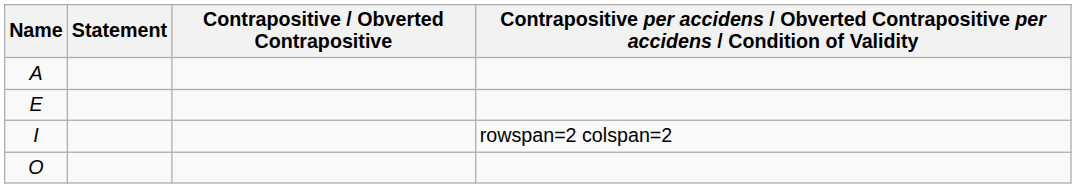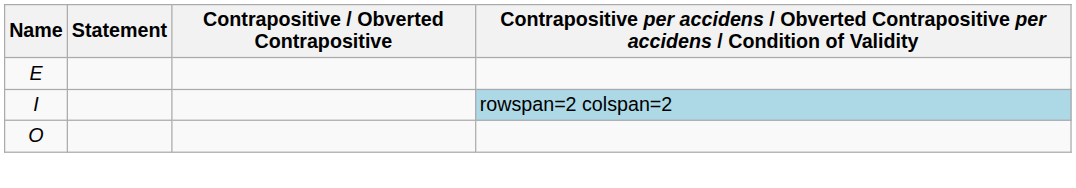- row: (36, 73)
(576, 135) no background -> (576, 104) lightblue background
